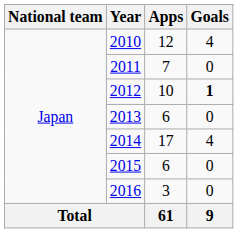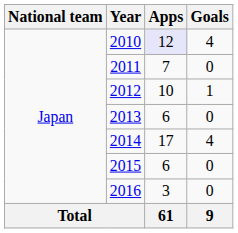(166, 41) no background -> (166, 41) lavender background
(210, 91) bold -> (210, 91) normal
